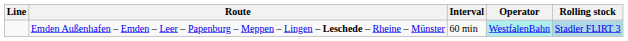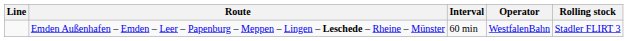(519, 28) paleturquoise background -> (519, 28) no background
(588, 28) lightblue background -> (588, 28) no background
